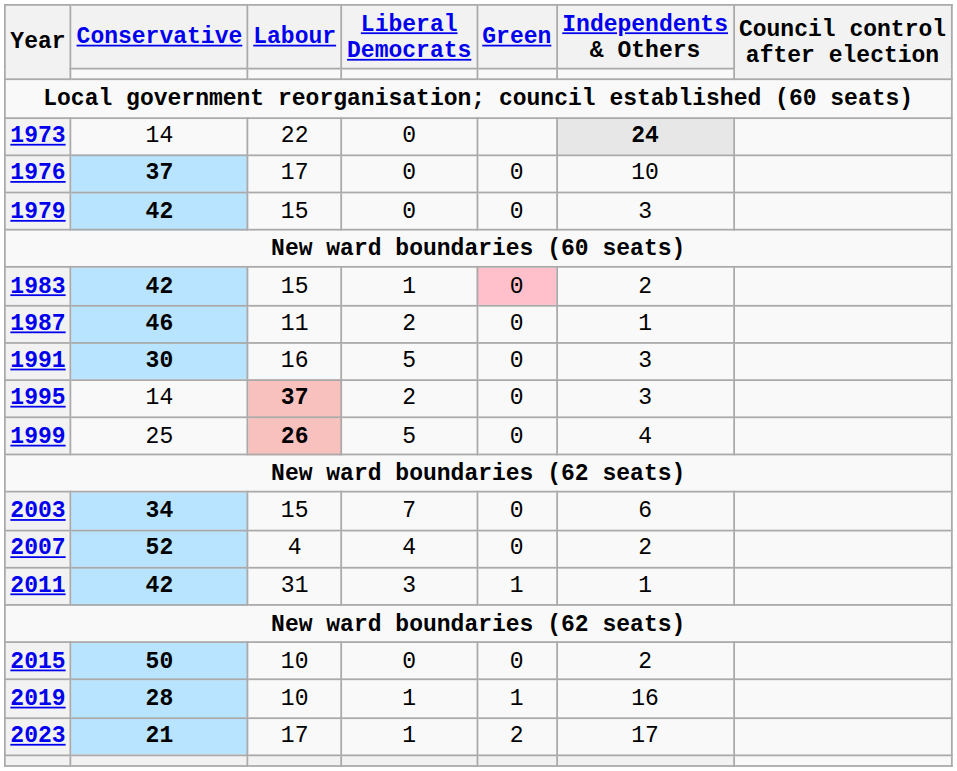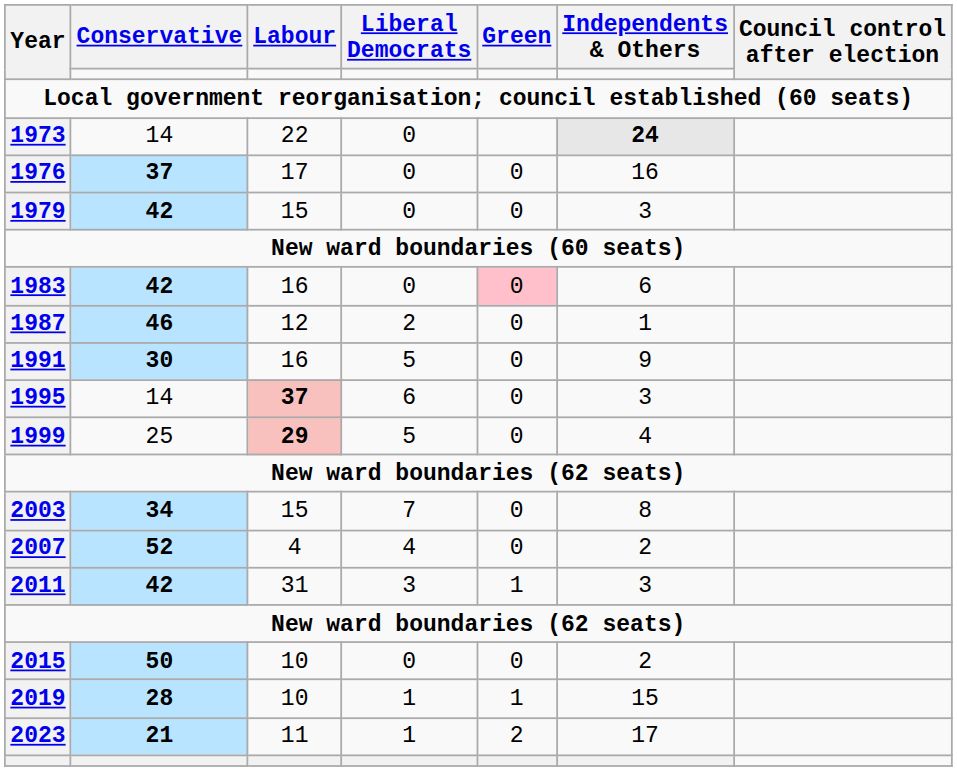(645, 174) 10 -> (645, 174) 16
(295, 286) 15 -> (295, 286) 16
(409, 286) 1 -> (409, 286) 0
(645, 286) 2 -> (645, 286) 6
(295, 324) 11 -> (295, 324) 12
(645, 361) 3 -> (645, 361) 9
(409, 399) 2 -> (409, 399) 6
(295, 436) 26 -> (295, 436) 29
(645, 511) 6 -> (645, 511) 8
(645, 586) 1 -> (645, 586) 3
(645, 699) 16 -> (645, 699) 15
(295, 736) 17 -> (295, 736) 11
